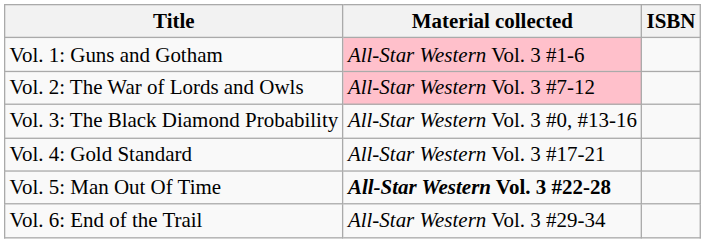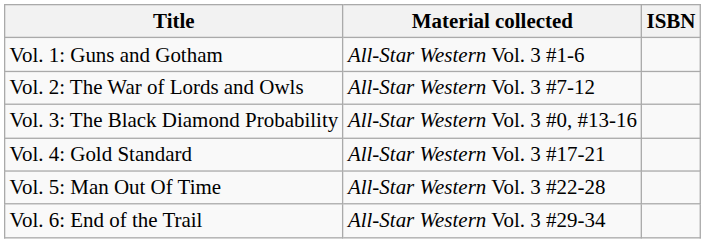(466, 54) pink background -> (466, 54) no background
(471, 87) pink background -> (471, 87) no background
(479, 187) bold -> (477, 187) normal
